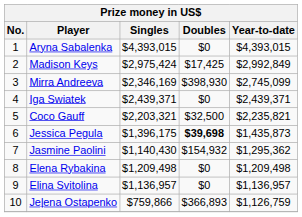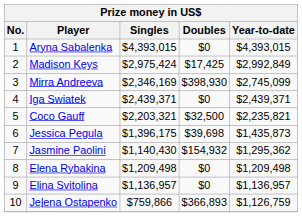(204, 133) bold -> (204, 133) normal
